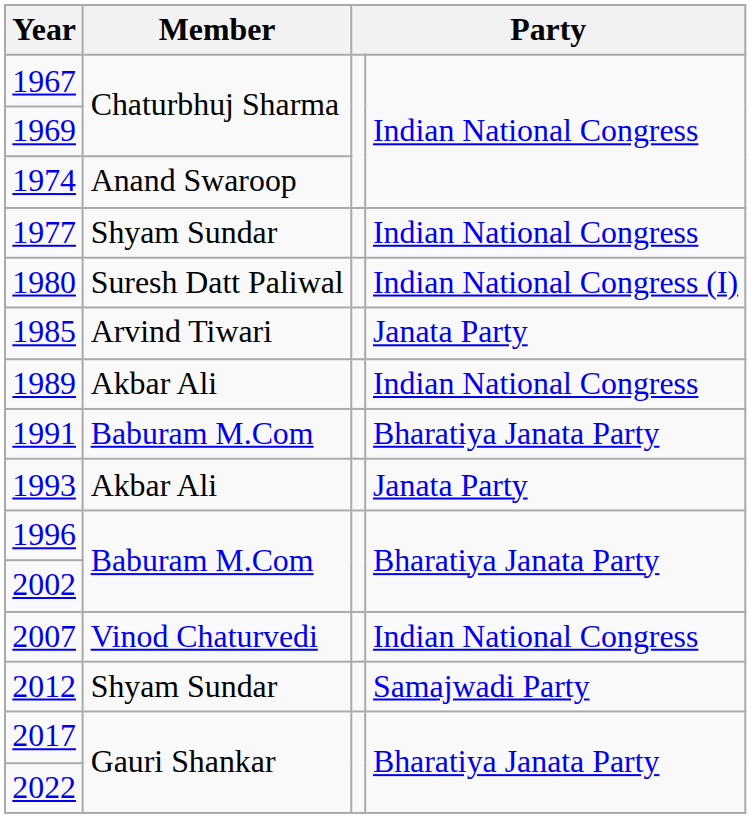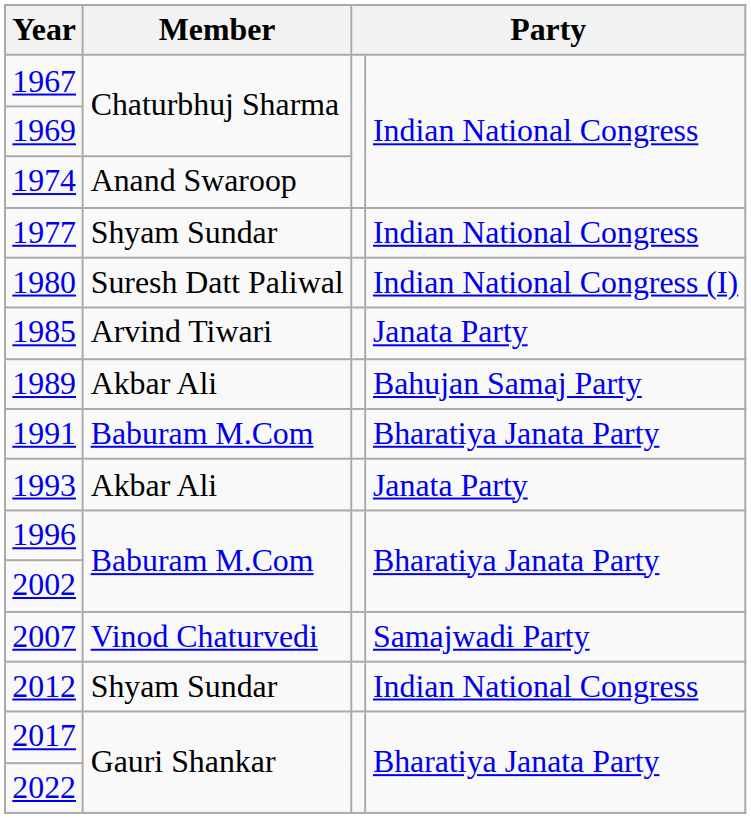(536, 383) Indian National Congress -> (507, 383) Bahujan Samaj Party
(536, 635) Indian National Congress -> (481, 635) Samajwadi Party
(481, 686) Samajwadi Party -> (536, 686) Indian National Congress
